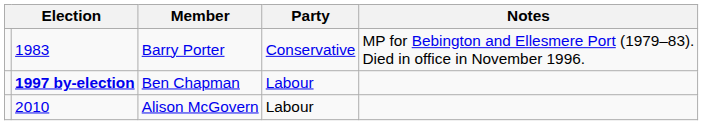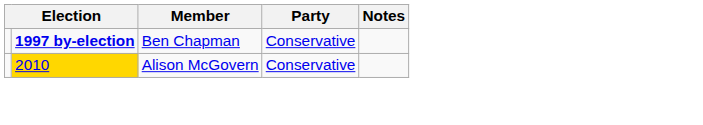- row: (183, 49)
(290, 82) Labour -> (311, 41) Conservative
(32, 107) no background -> (32, 65) gold background
(290, 107) Labour -> (311, 65) Conservative
